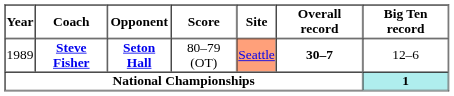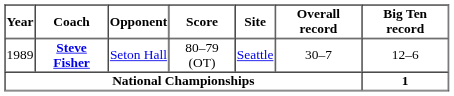(139, 55) bold -> (138, 55) normal
(257, 55) lightsalmon background -> (255, 55) no background
(320, 55) bold -> (318, 55) normal
(406, 81) paleturquoise background -> (405, 81) no background
